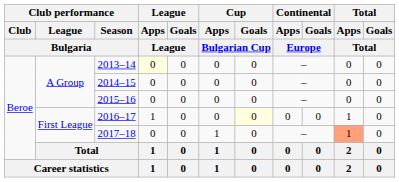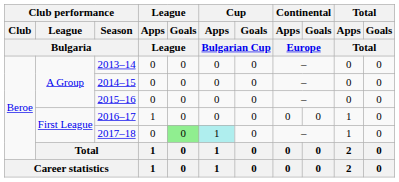(153, 64) lightyellow background -> (153, 64) no background
(254, 116) lightyellow background -> (254, 116) no background
(183, 133) no background -> (183, 133) lightgreen background
(217, 133) no background -> (217, 133) paleturquoise background
(349, 133) lightsalmon background -> (349, 133) no background
